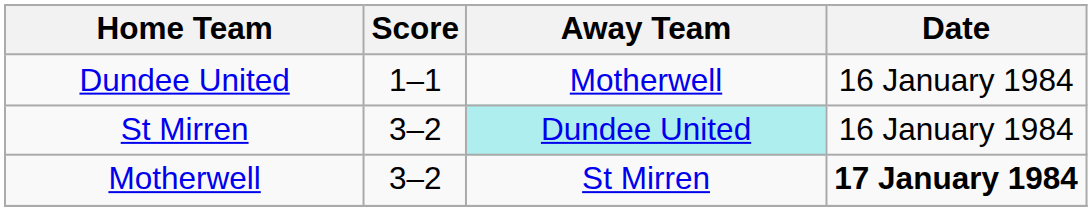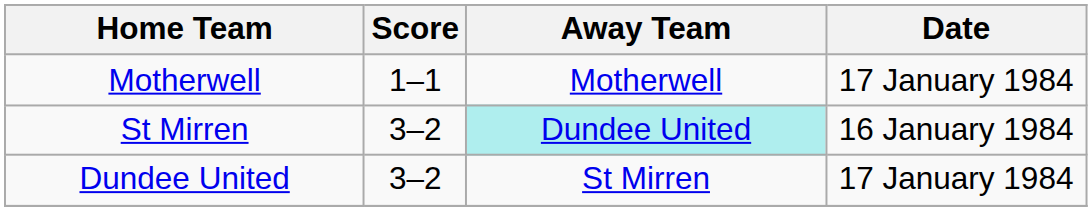(185, 79) Dundee United -> (185, 79) Motherwell
(956, 79) 16 January 1984 -> (956, 79) 17 January 1984
(185, 179) Motherwell -> (185, 179) Dundee United
(956, 179) bold -> (956, 179) normal
